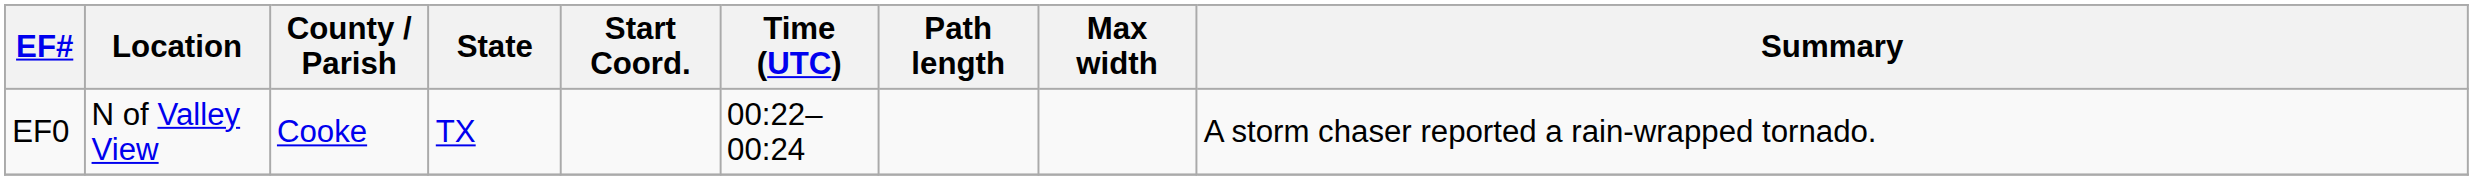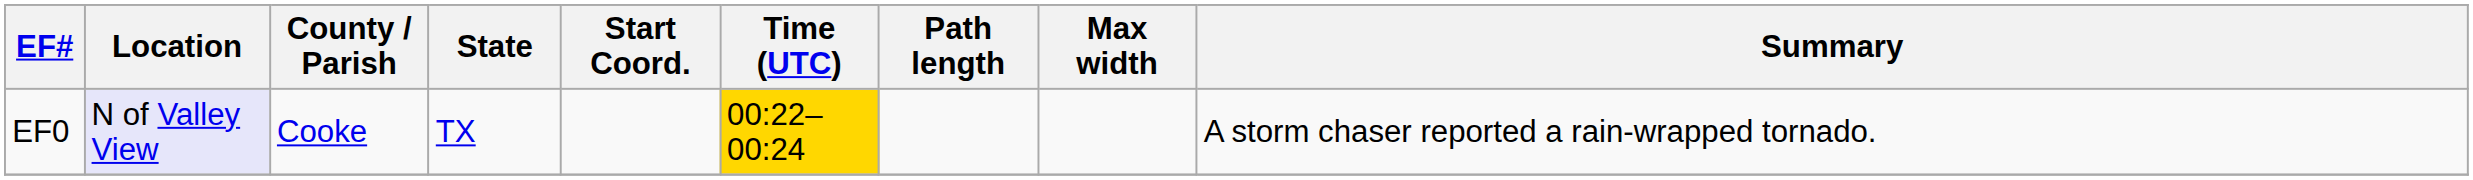(166, 131) no background -> (166, 131) lavender background
(775, 131) no background -> (775, 131) gold background
